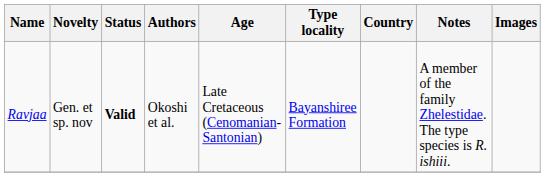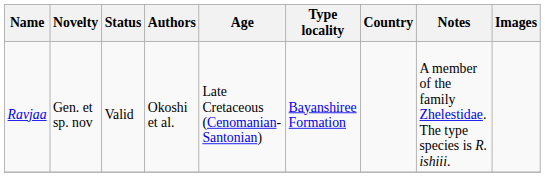(120, 114) bold -> (119, 114) normal
